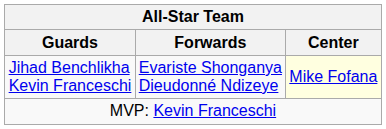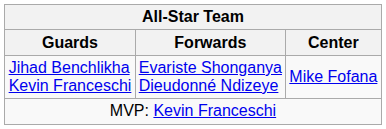(333, 76) lightyellow background -> (333, 76) no background
